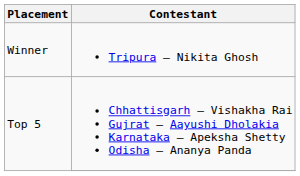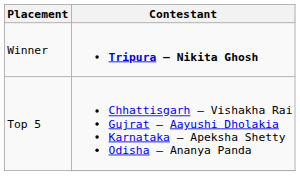(183, 56) normal -> (183, 56) bold
